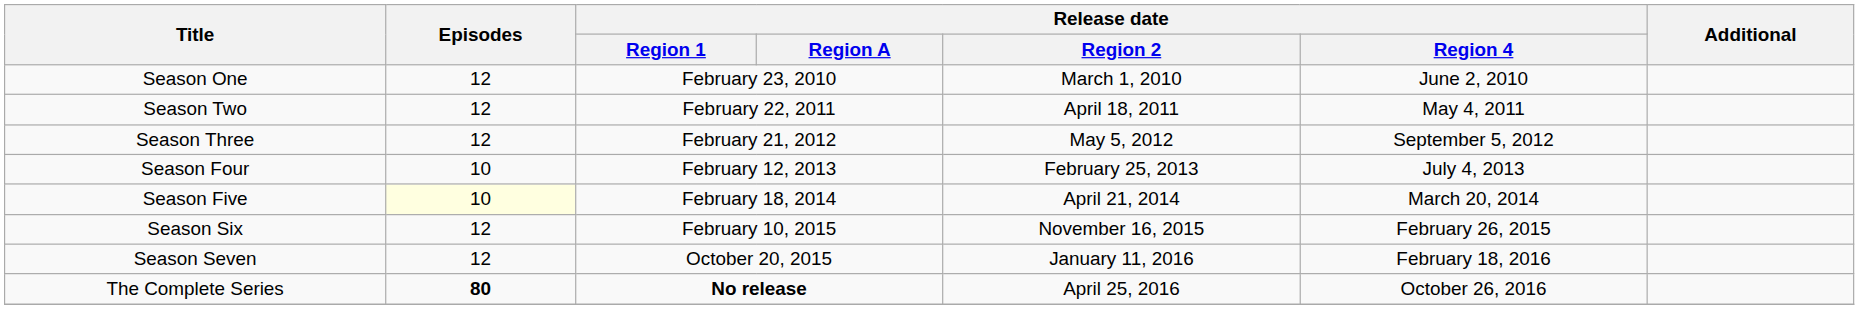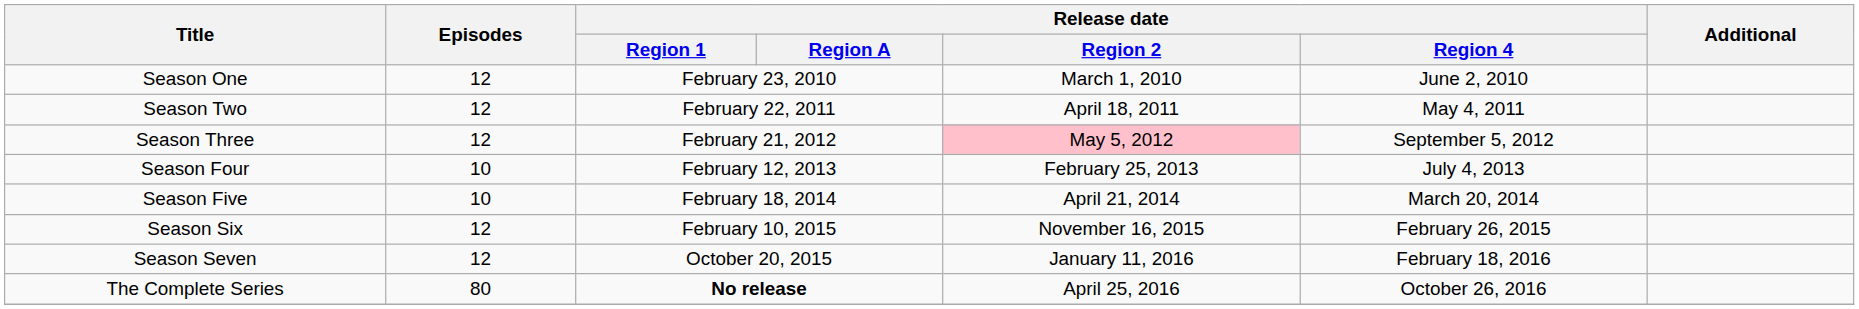(1121, 139) no background -> (1121, 139) pink background
(481, 199) lightyellow background -> (481, 199) no background
(481, 288) bold -> (481, 288) normal
